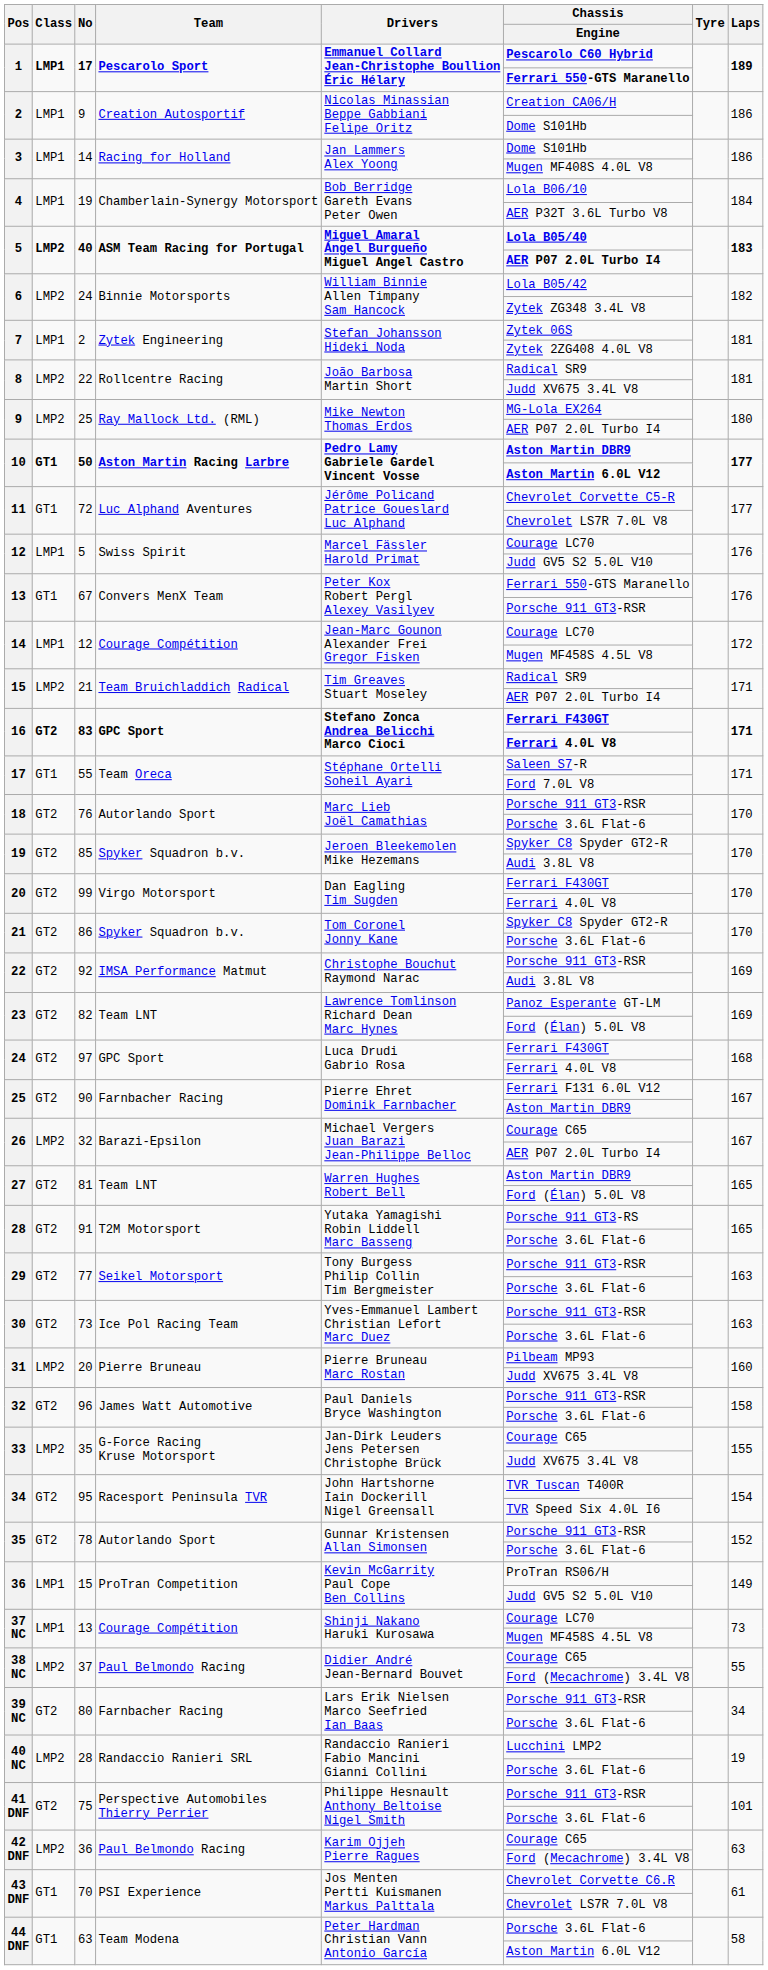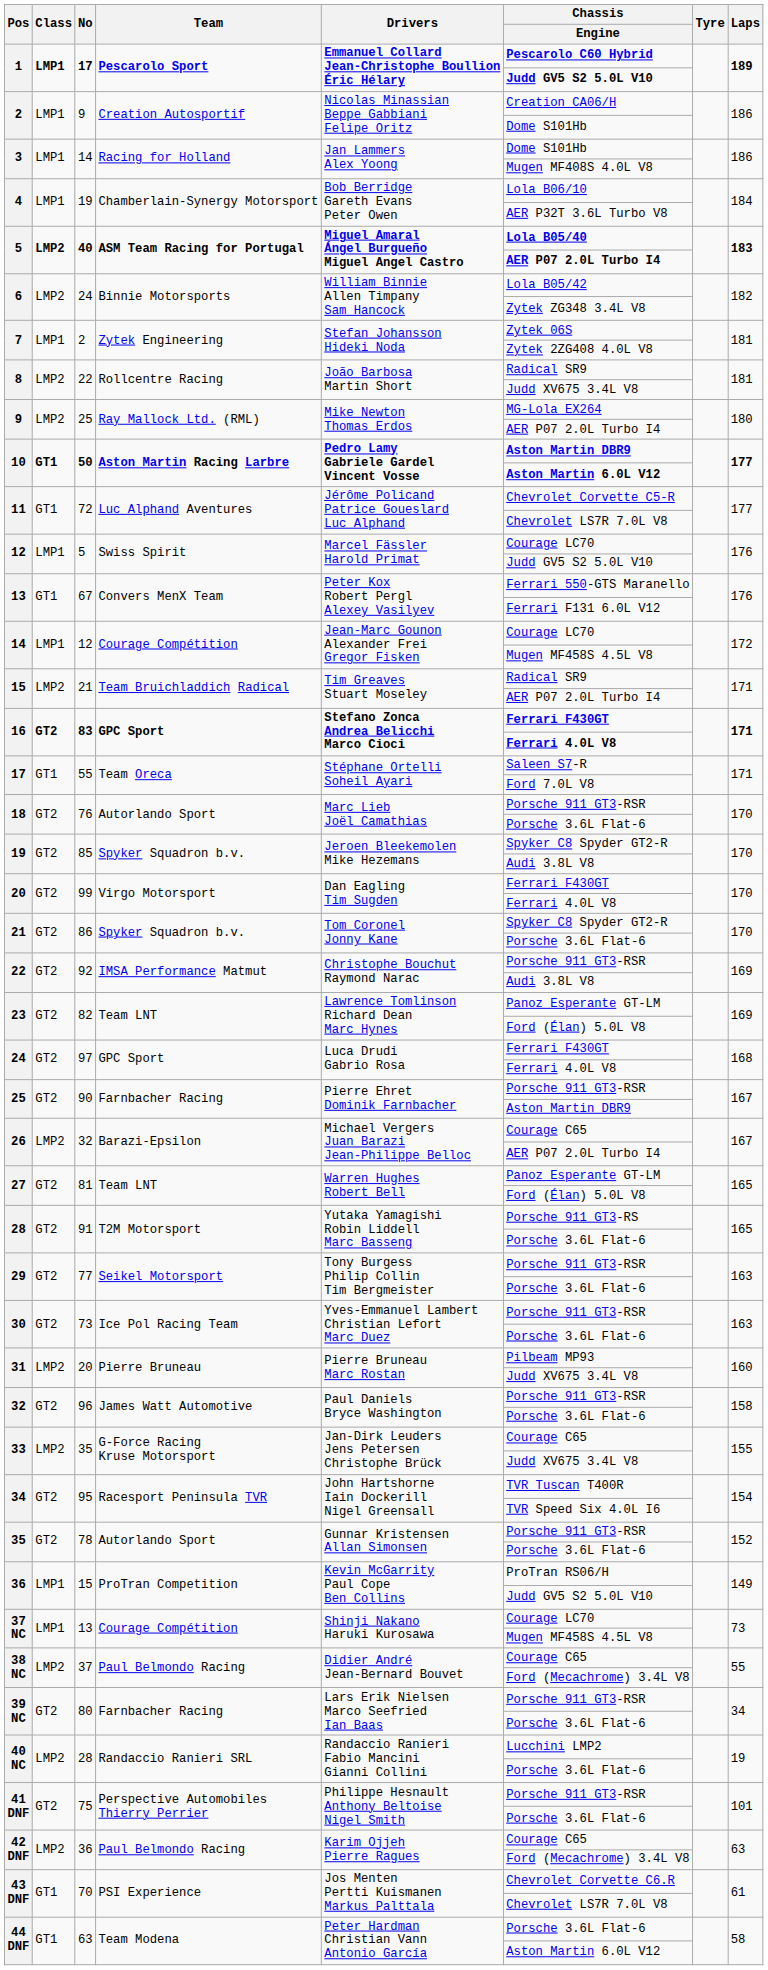(598, 80) Ferrari 550-GTS Maranello -> (580, 80) Judd GV5 S2 5.0L V10
(576, 609) Porsche 911 GT3-RSR -> (583, 609) Ferrari F131 6.0L V12
(583, 1089) Ferrari F131 6.0L V12 -> (576, 1089) Porsche 911 GT3-RSR
(569, 1176) Aston Martin DBR9 -> (583, 1176) Panoz Esperante GT-LM
